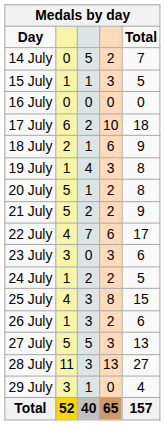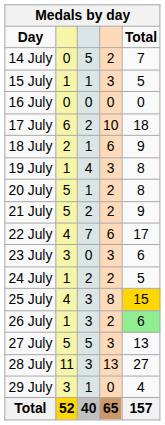(141, 300) no background -> (141, 300) gold background
(141, 321) no background -> (141, 321) lightgreen background
